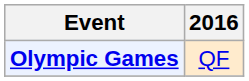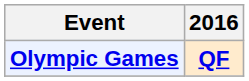(214, 58) normal -> (214, 58) bold
